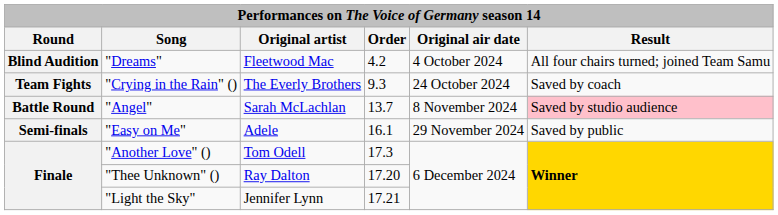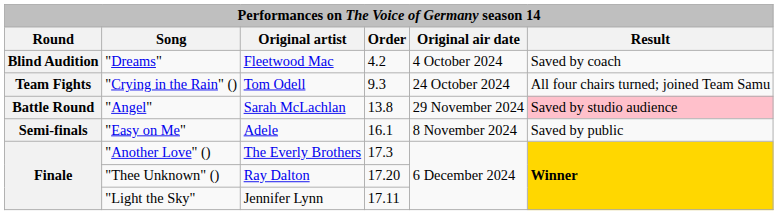(650, 61) All four chairs turned; joined Team Samu -> (576, 61) Saved by coach
(302, 84) The Everly Brothers -> (275, 84) Tom Odell
(576, 84) Saved by coach -> (650, 84) All four chairs turned; joined Team Samu
(380, 107) 13.7 -> (380, 107) 13.8
(465, 107) 8 November 2024 -> (468, 107) 29 November 2024
(468, 130) 29 November 2024 -> (465, 130) 8 November 2024
(275, 152) Tom Odell -> (302, 152) The Everly Brothers
(384, 198) 17.21 -> (384, 198) 17.11
